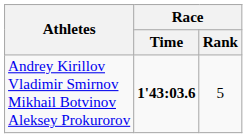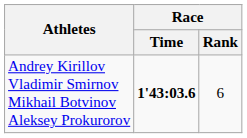(220, 94) 5 -> (220, 94) 6
